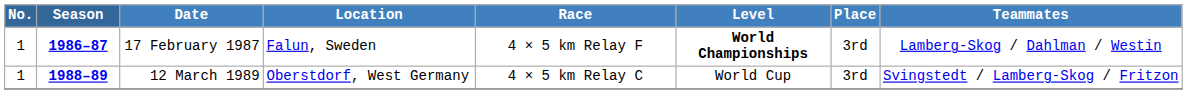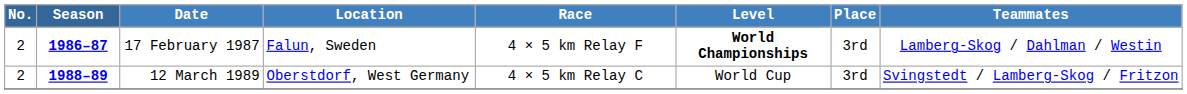(21, 47) 1 -> (21, 47) 2
(21, 78) 1 -> (21, 78) 2
